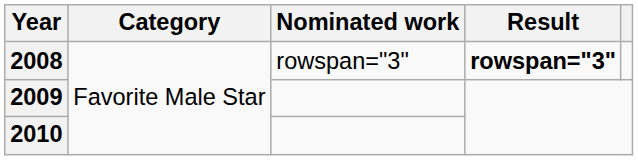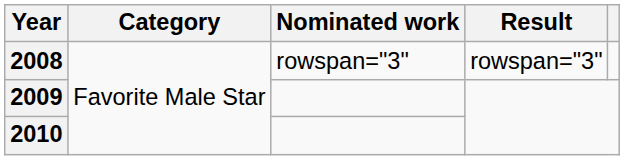(543, 60) bold -> (536, 60) normal
